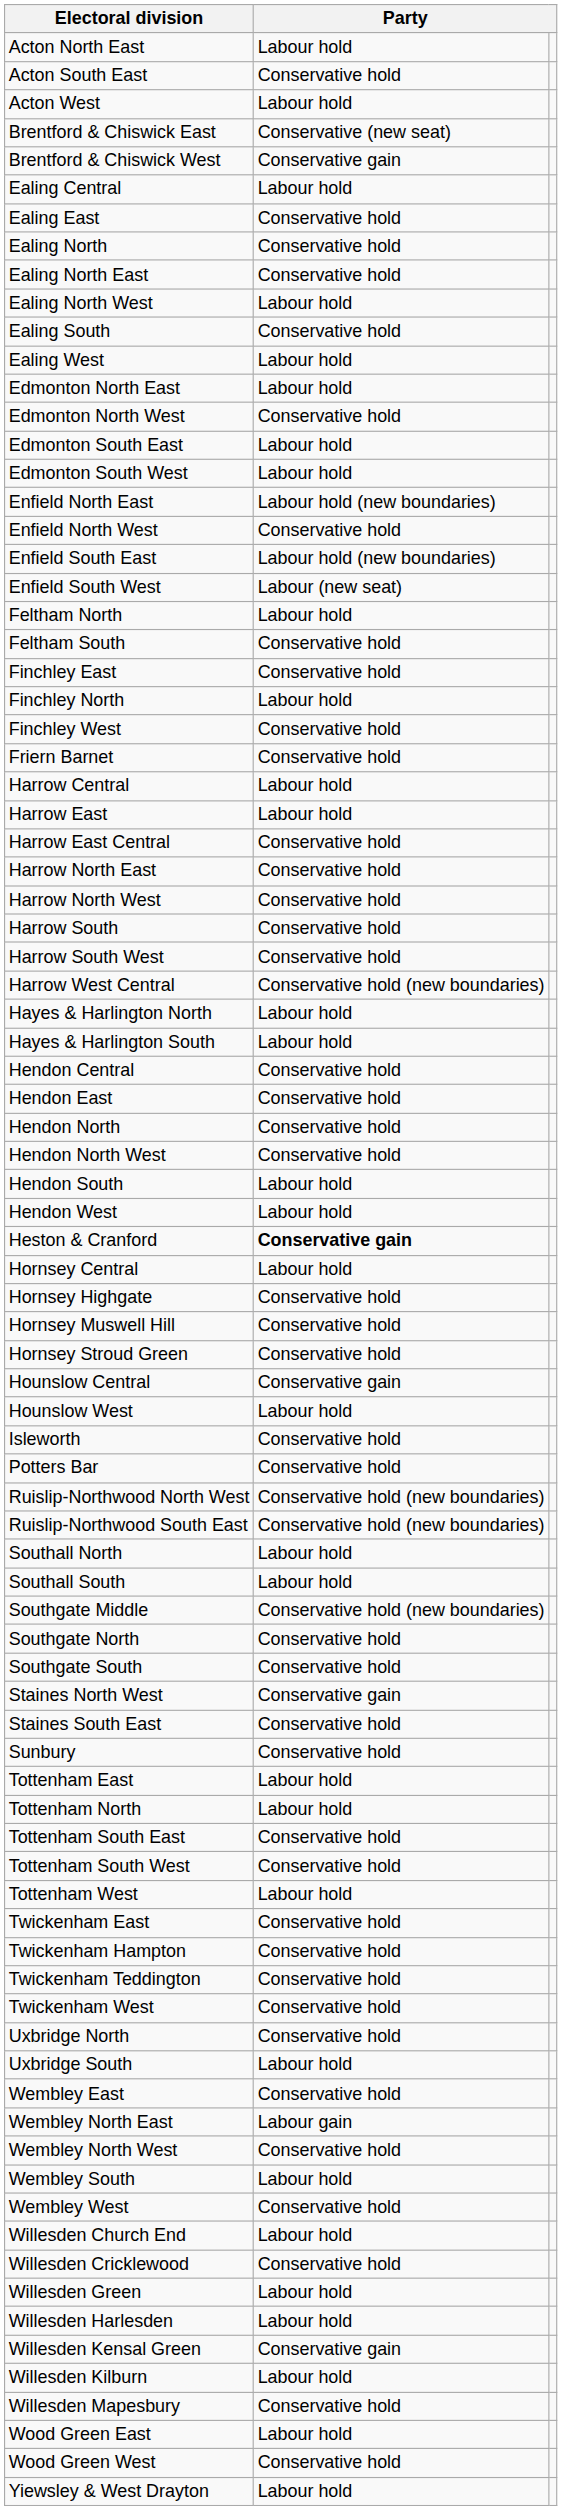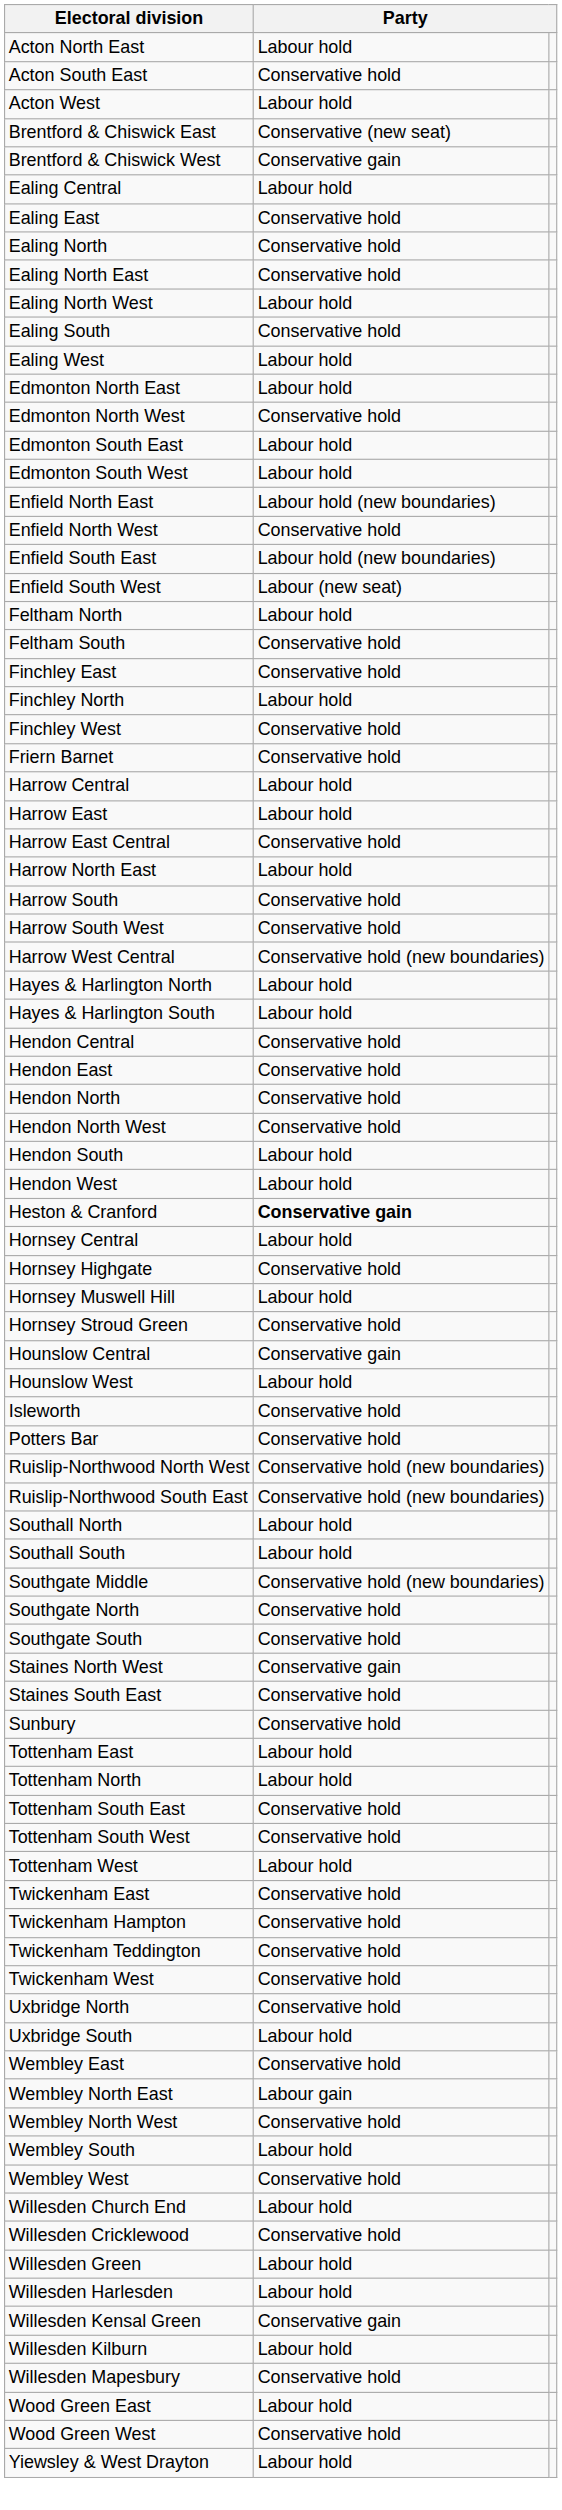(329, 871) Conservative hold -> (305, 871) Labour hold
- row: (85, 899)
(329, 1326) Conservative hold -> (305, 1297) Labour hold
